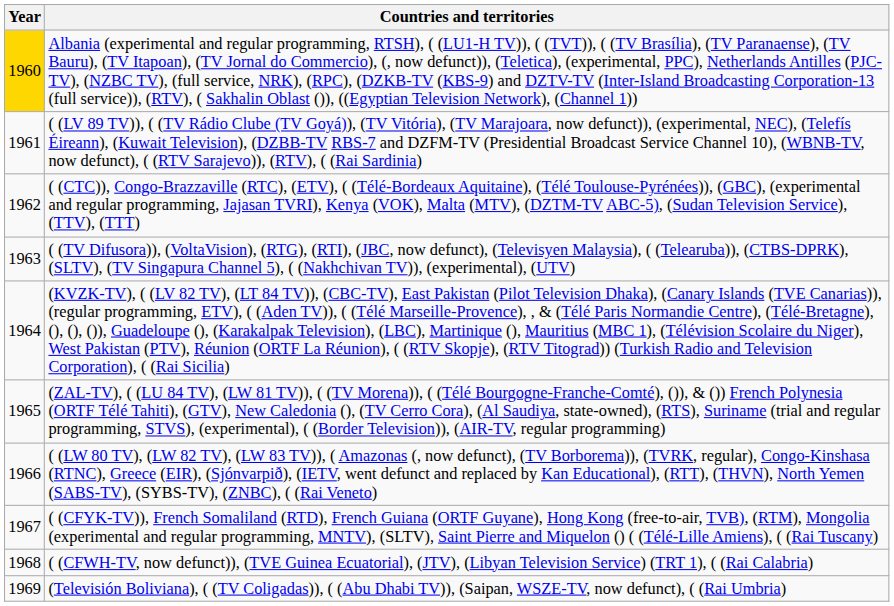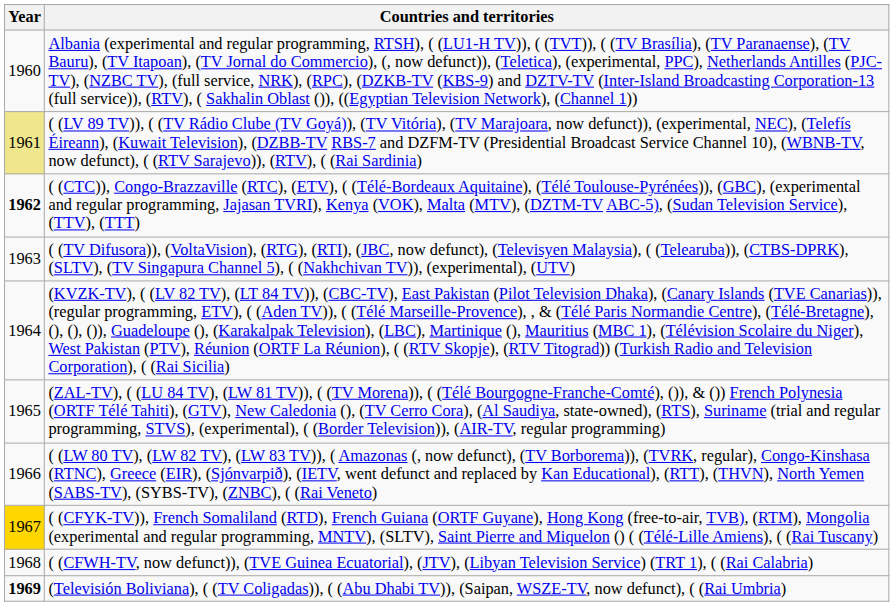(25, 70) gold background -> (25, 70) no background
(25, 142) no background -> (25, 142) khaki background
(25, 205) normal -> (25, 205) bold
(25, 527) no background -> (25, 527) gold background
(25, 588) normal -> (25, 588) bold
